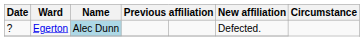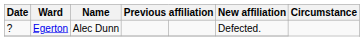(96, 28) lightblue background -> (96, 28) no background
